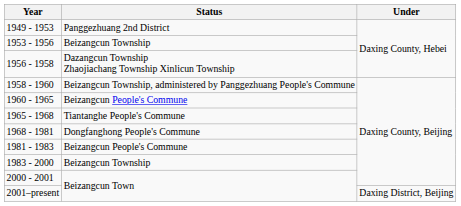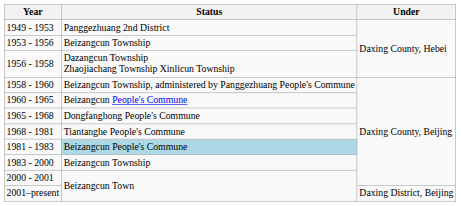(124, 116) Tiantanghe People's Commune -> (132, 116) Dongfanghong People's Commune
(132, 131) Dongfanghong People's Commune -> (124, 131) Tiantanghe People's Commune
(126, 147) no background -> (126, 147) lightblue background
